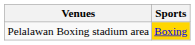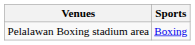(171, 31) gold background -> (171, 31) no background
